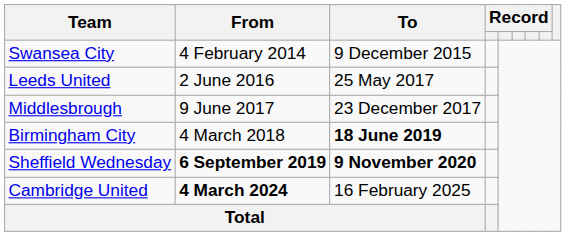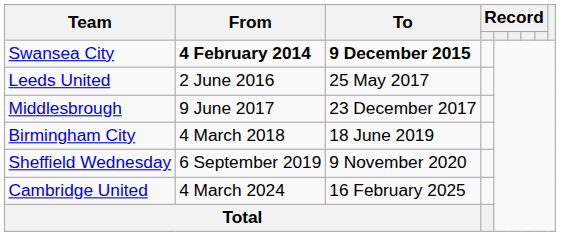(243, 53) normal -> (245, 53) bold
(403, 53) normal -> (400, 53) bold
(388, 135) bold -> (382, 135) normal
(253, 163) bold -> (250, 163) normal
(405, 163) bold -> (398, 163) normal
(233, 190) bold -> (232, 190) normal
